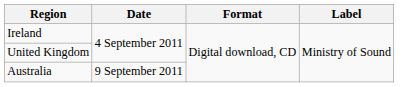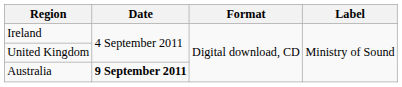(139, 71) normal -> (141, 71) bold
